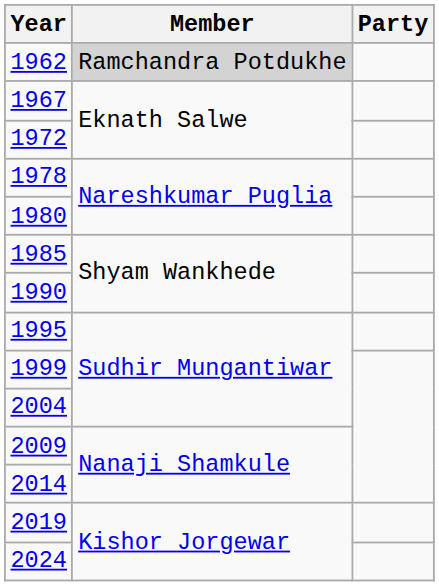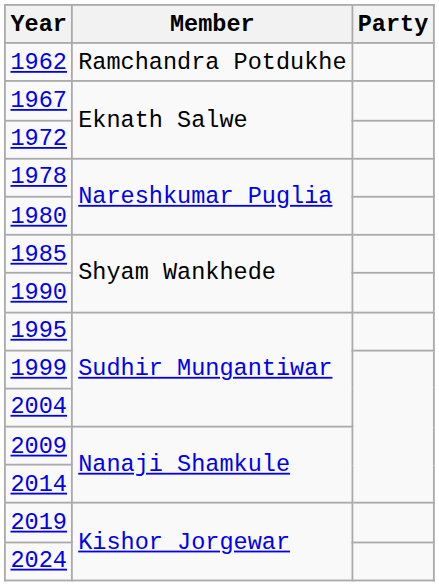(212, 62) lightgrey background -> (212, 62) no background
